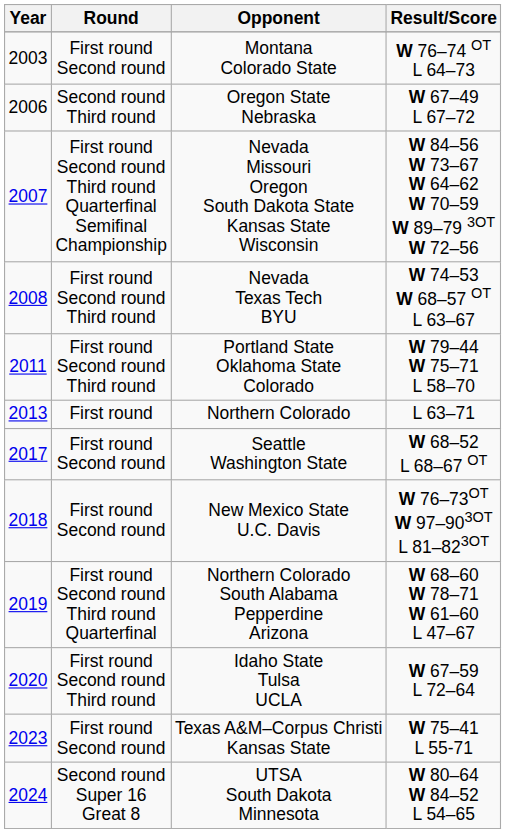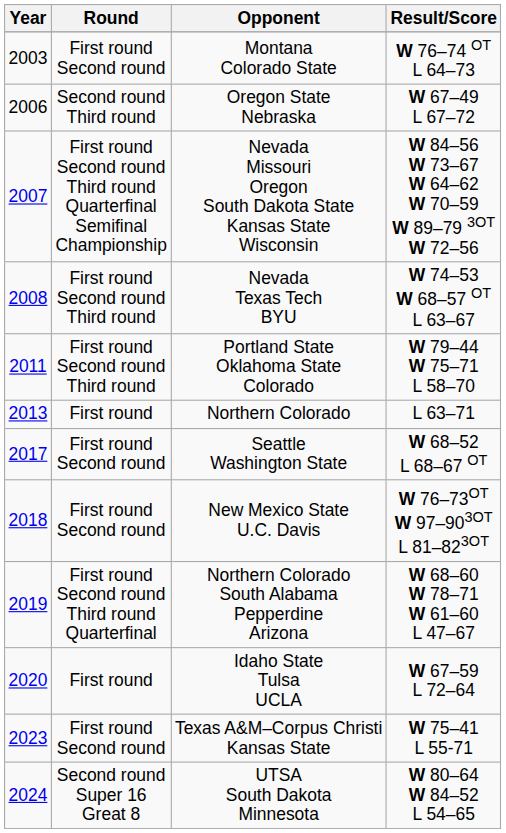(111, 681) First round Second round Third round -> (111, 681) First round
